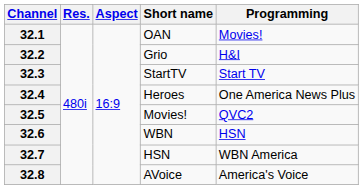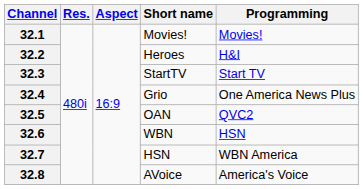(157, 34) OAN -> (165, 34) Movies!
(155, 54) Grio -> (164, 54) Heroes
(164, 94) Heroes -> (155, 94) Grio
(165, 114) Movies! -> (157, 114) OAN
